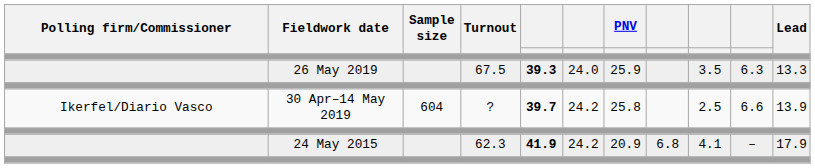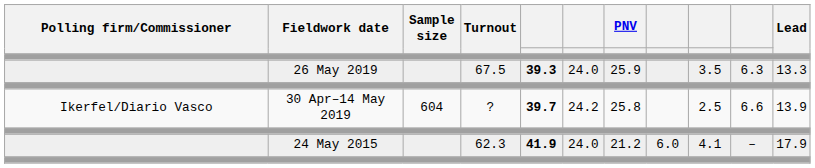(583, 146) 24.2 -> (583, 146) 24.0
(626, 146) 20.9 -> (626, 146) 21.2
(668, 146) 6.8 -> (668, 146) 6.0
